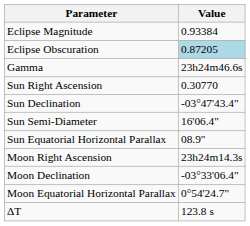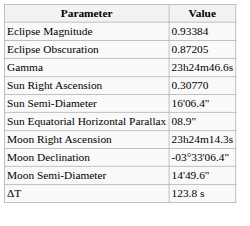(199, 49) lightblue background -> (190, 49) no background
- row: (44, 103)
+ row: (57, 175)
- row: (91, 193)
